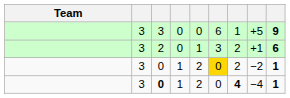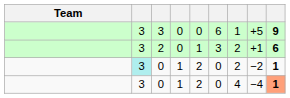(142, 66) no background -> (142, 66) paleturquoise background
(218, 66) gold background -> (218, 66) no background
(161, 84) bold -> (161, 84) normal
(237, 84) bold -> (237, 84) normal
(276, 84) no background -> (276, 84) lightsalmon background
